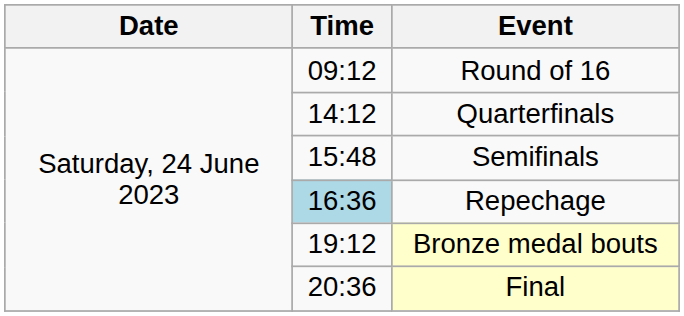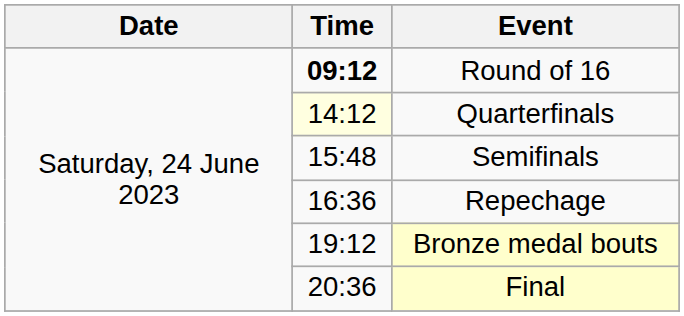(342, 69) normal -> (342, 69) bold
(342, 113) no background -> (342, 113) lightyellow background
(342, 200) lightblue background -> (342, 200) no background
